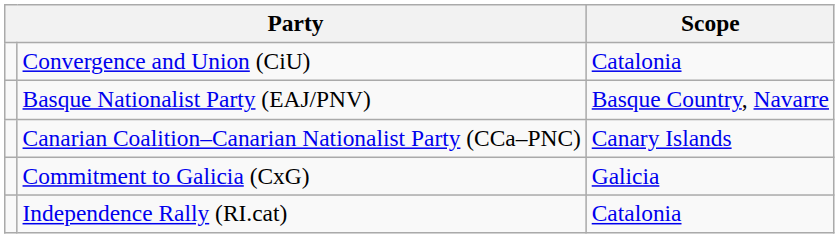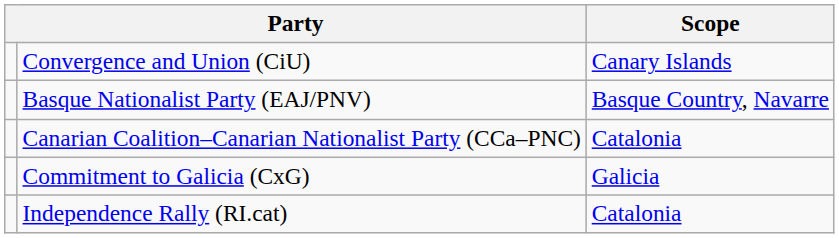(637, 61) Catalonia -> (662, 61) Canary Islands
(662, 137) Canary Islands -> (637, 137) Catalonia
